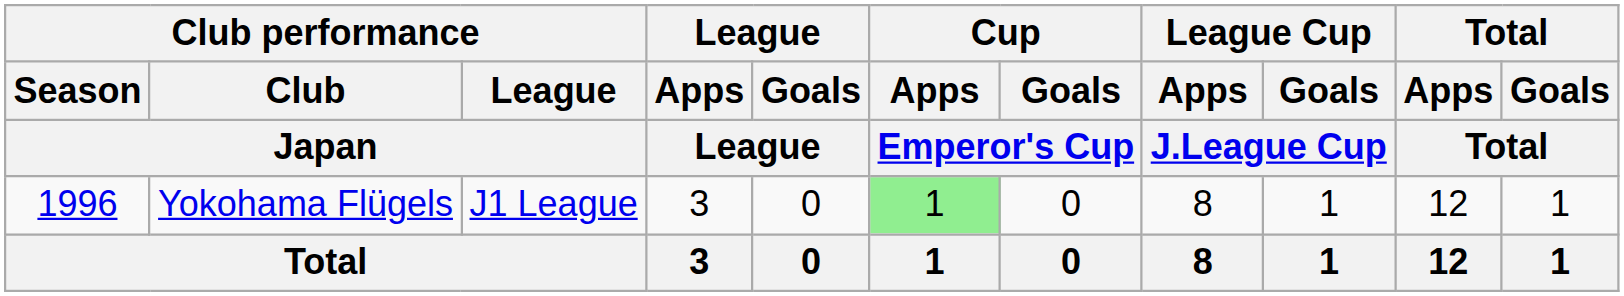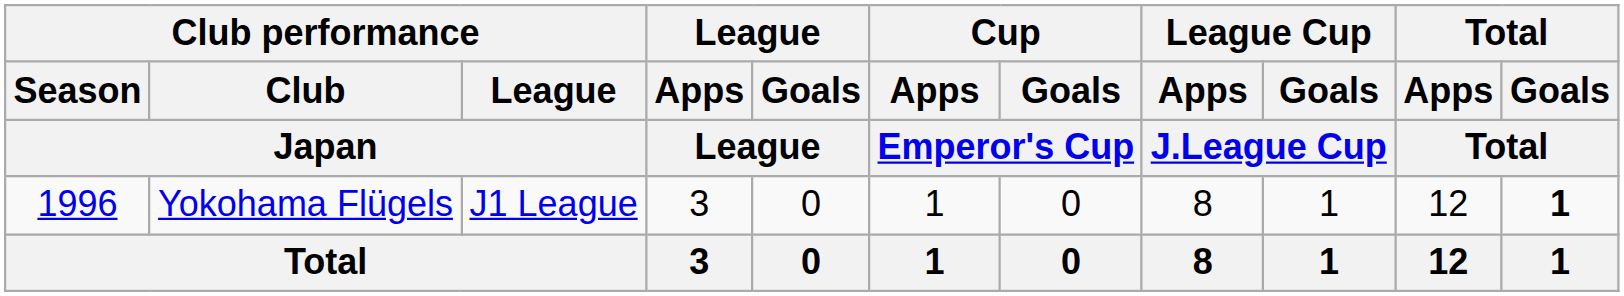(934, 204) lightgreen background -> (934, 204) no background
(1560, 204) normal -> (1560, 204) bold
